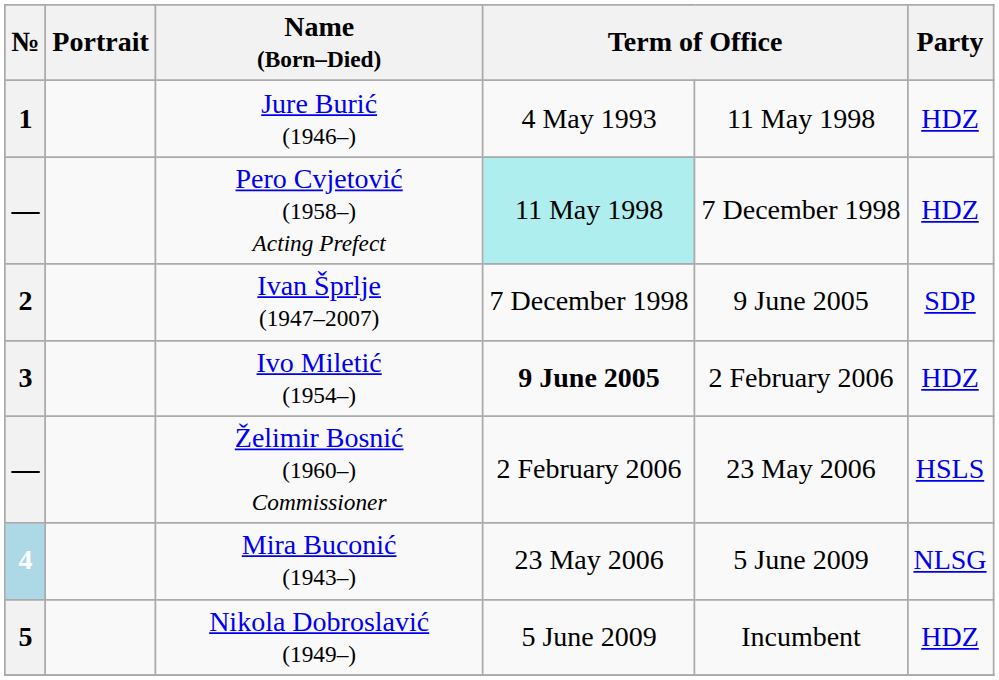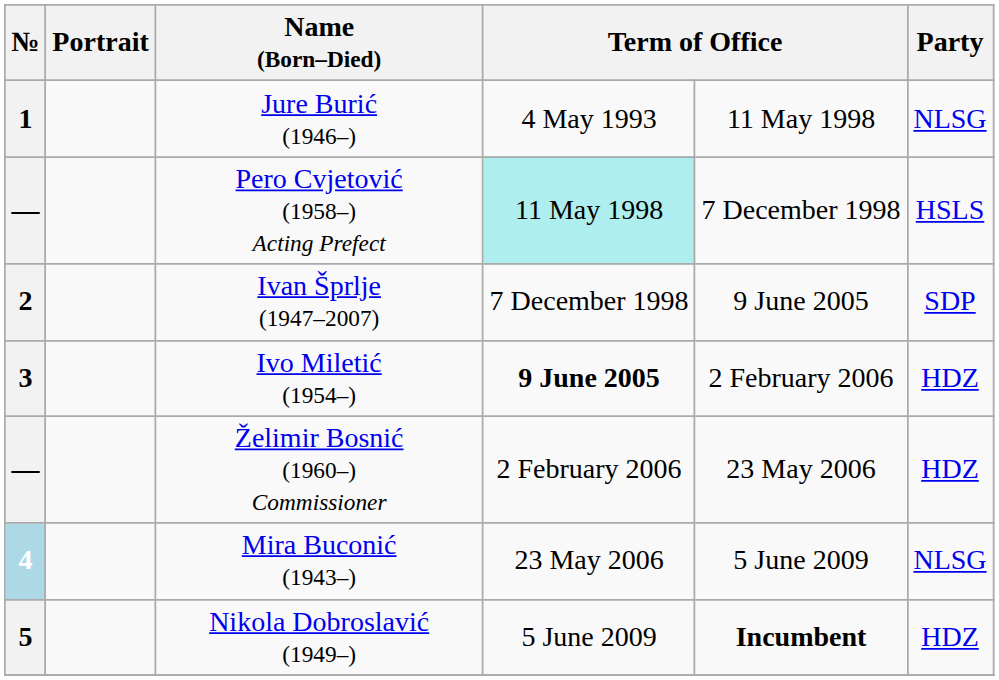(950, 118) HDZ -> (950, 118) NLSG
(950, 210) HDZ -> (950, 210) HSLS
(950, 469) HSLS -> (950, 469) HDZ
(801, 636) normal -> (801, 636) bold
